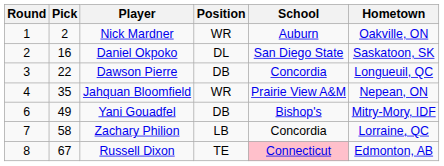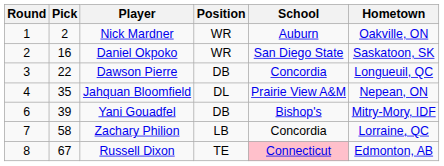(221, 53) DL -> (221, 53) WR
(221, 92) WR -> (221, 92) DL
(65, 111) 49 -> (65, 111) 39
